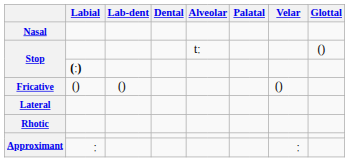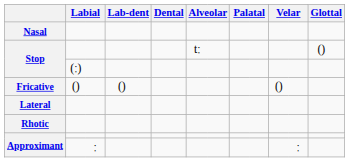(76, 68) bold -> (76, 68) normal
